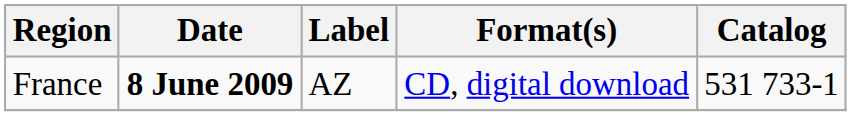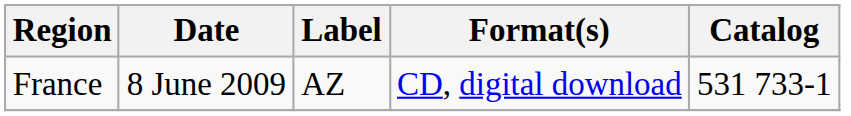(210, 82) bold -> (206, 82) normal
